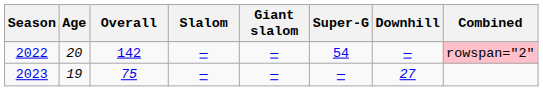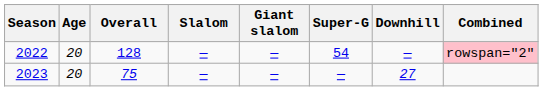(129, 53) 142 -> (129, 53) 128
(74, 75) 19 -> (74, 75) 20
